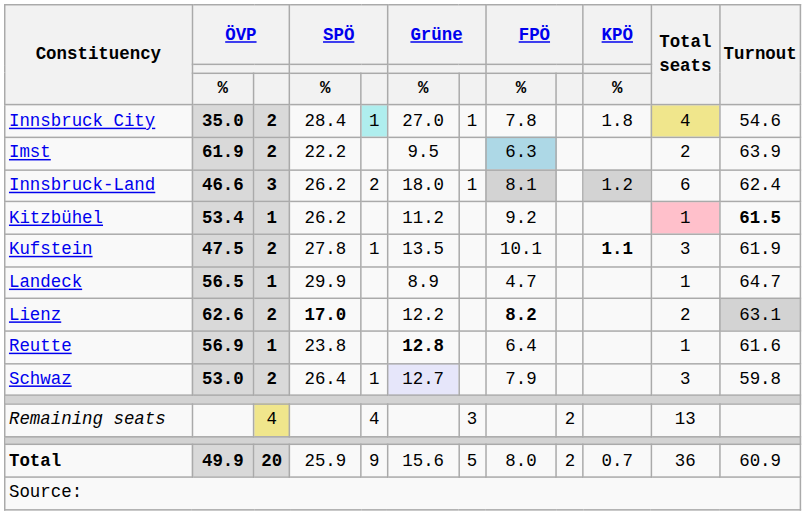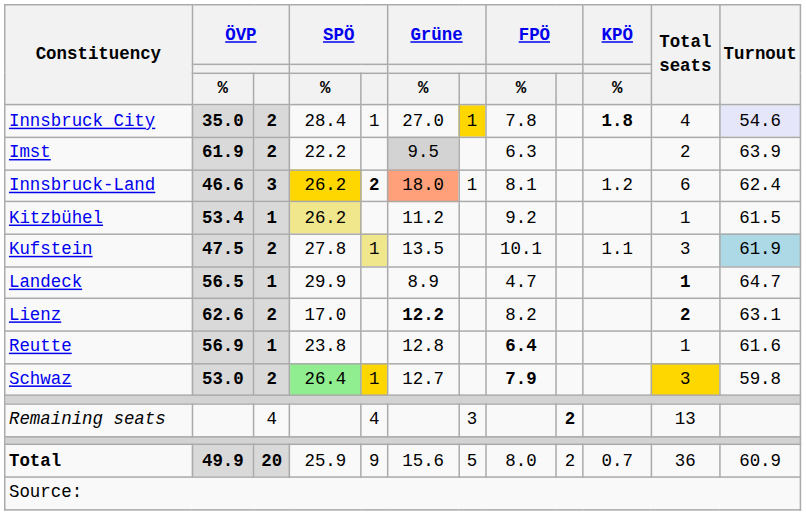(374, 121) paleturquoise background -> (374, 121) no background
(472, 121) no background -> (472, 121) gold background
(617, 121) normal -> (617, 121) bold
(685, 121) khaki background -> (685, 121) no background
(760, 121) no background -> (760, 121) lavender background
(423, 153) no background -> (423, 153) lightgrey background
(521, 153) lightblue background -> (521, 153) no background
(325, 185) no background -> (325, 185) gold background
(374, 185) normal -> (374, 185) bold
(423, 185) no background -> (423, 185) lightsalmon background
(521, 185) lightgrey background -> (521, 185) no background
(617, 185) lightgrey background -> (617, 185) no background
(325, 218) no background -> (325, 218) khaki background
(685, 218) pink background -> (685, 218) no background
(760, 218) bold -> (760, 218) normal
(374, 250) no background -> (374, 250) khaki background
(617, 250) bold -> (617, 250) normal
(760, 250) no background -> (760, 250) lightblue background
(685, 282) normal -> (685, 282) bold
(325, 314) bold -> (325, 314) normal
(423, 314) normal -> (423, 314) bold
(521, 314) bold -> (521, 314) normal
(685, 314) normal -> (685, 314) bold
(760, 314) lightgrey background -> (760, 314) no background
(423, 347) bold -> (423, 347) normal
(521, 347) normal -> (521, 347) bold
(325, 379) no background -> (325, 379) lightgreen background
(374, 379) no background -> (374, 379) gold background
(423, 379) lavender background -> (423, 379) no background
(521, 379) normal -> (521, 379) bold
(685, 379) no background -> (685, 379) gold background
(272, 420) khaki background -> (272, 420) no background
(570, 420) normal -> (570, 420) bold
